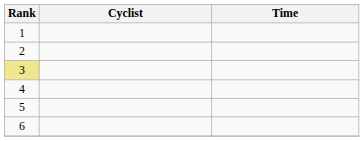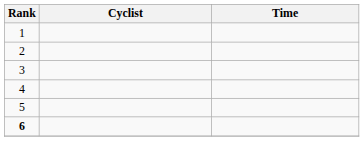(22, 70) khaki background -> (22, 70) no background
(22, 126) normal -> (22, 126) bold
